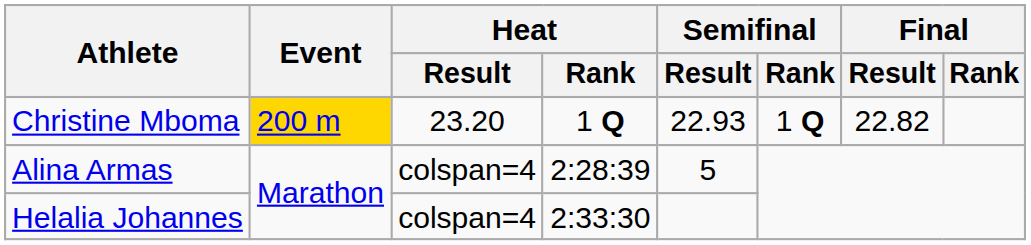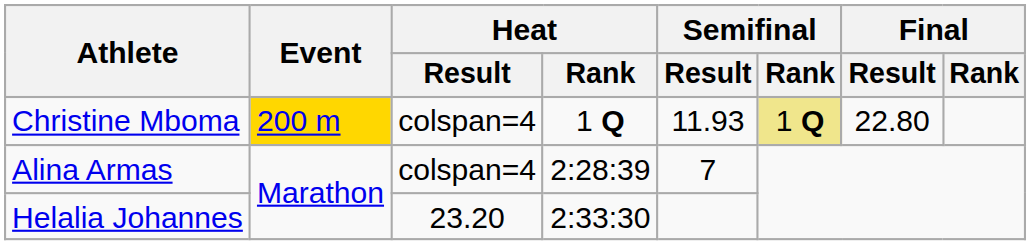(467, 122) 23.20 -> (467, 122) colspan=4
(708, 122) 22.93 -> (708, 122) 11.93
(800, 122) no background -> (800, 122) khaki background
(892, 122) 22.82 -> (892, 122) 22.80
(708, 169) 5 -> (708, 169) 7
(467, 217) colspan=4 -> (467, 217) 23.20
